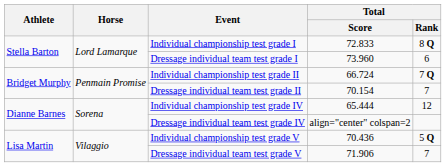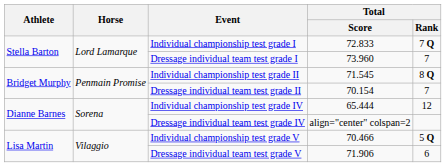(427, 43) 8 Q -> (427, 43) 7 Q
(427, 59) 6 -> (427, 59) 7
(360, 75) 66.724 -> (360, 75) 71.545
(427, 75) 7 Q -> (427, 75) 8 Q
(360, 138) 70.436 -> (360, 138) 70.466
(427, 153) 7 -> (427, 153) 6
